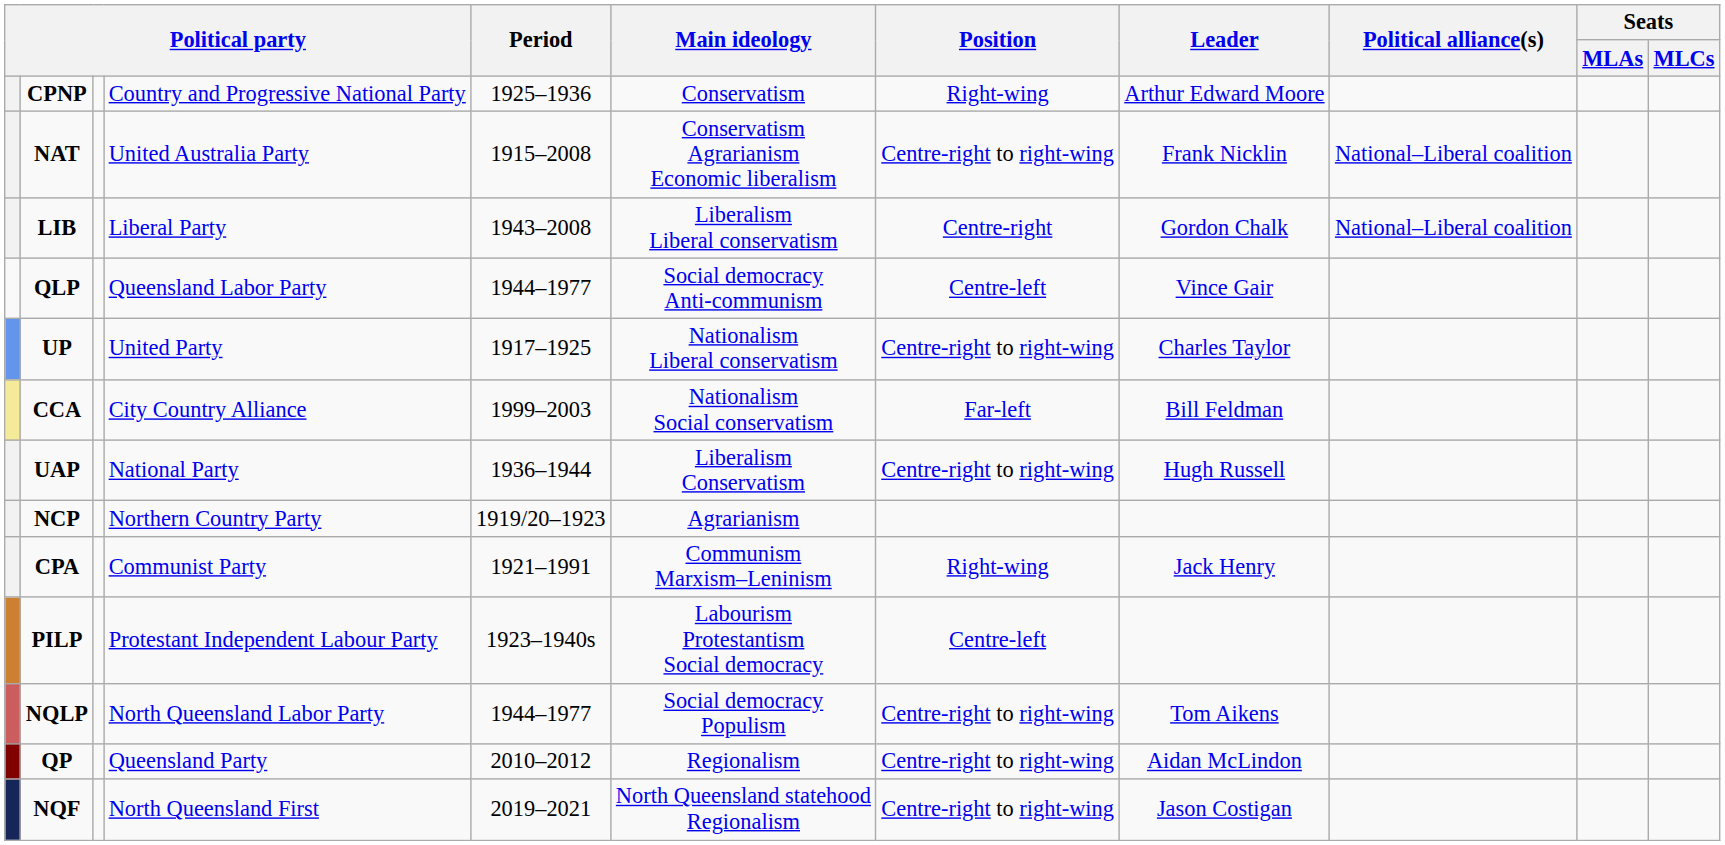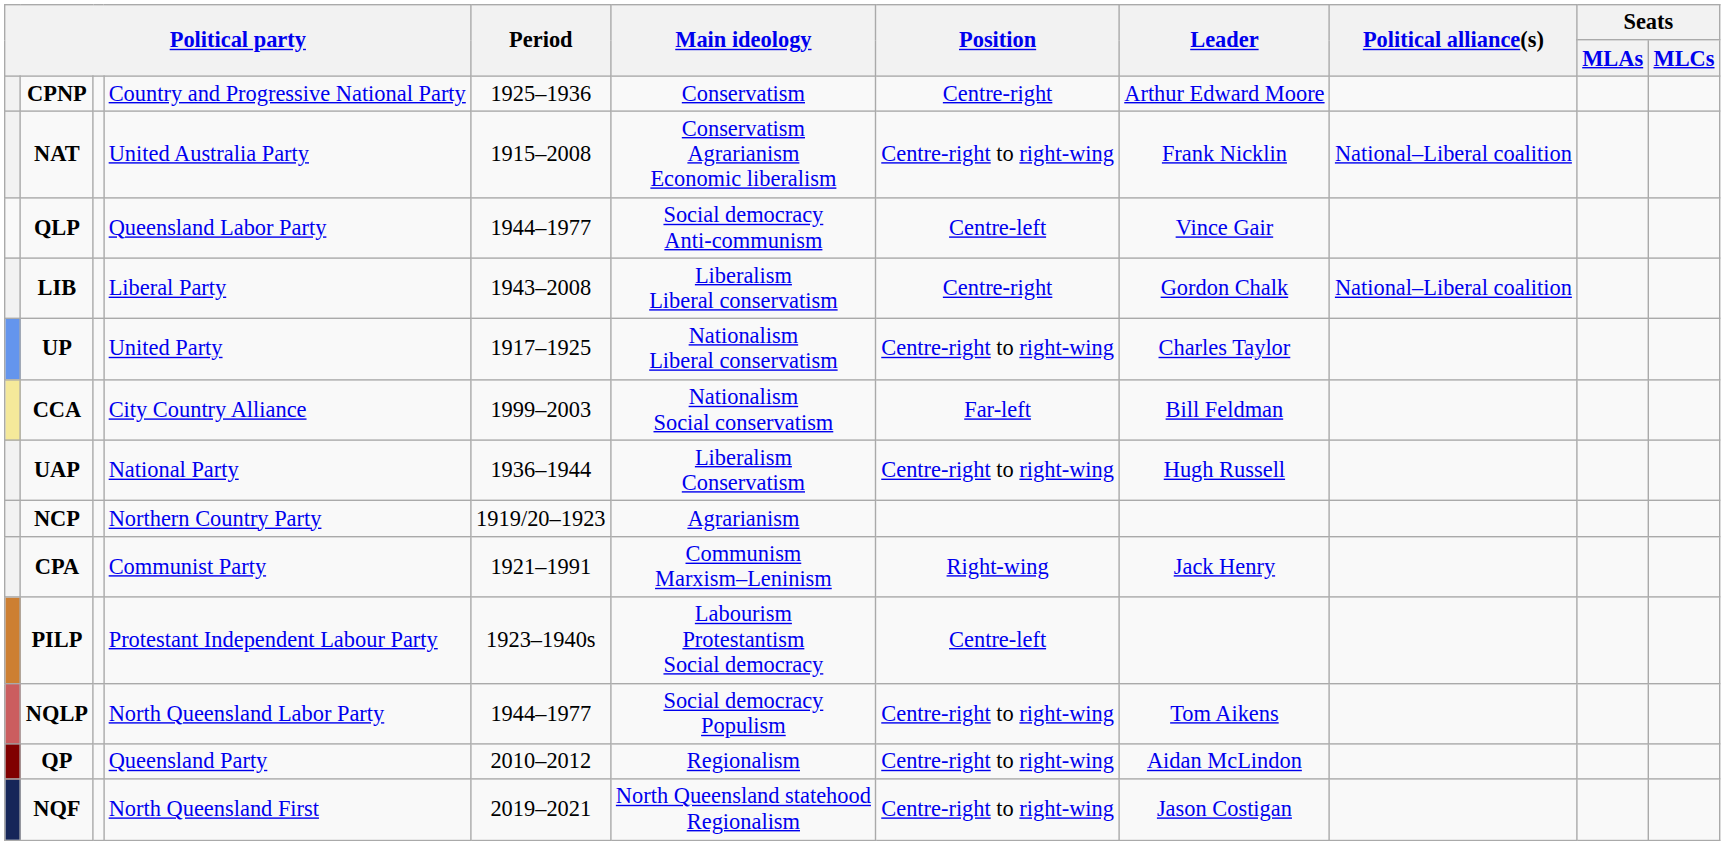(998, 93) Right-wing -> (998, 93) Centre-right
rows swapped: (57, 227) <-> (57, 288)
